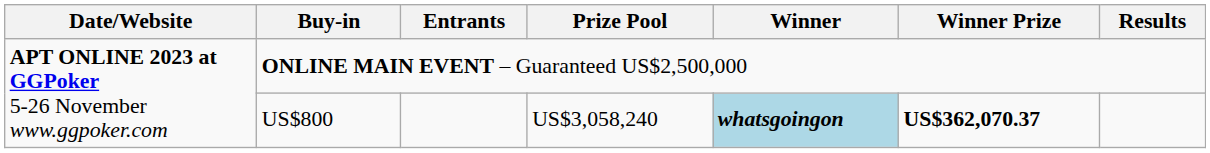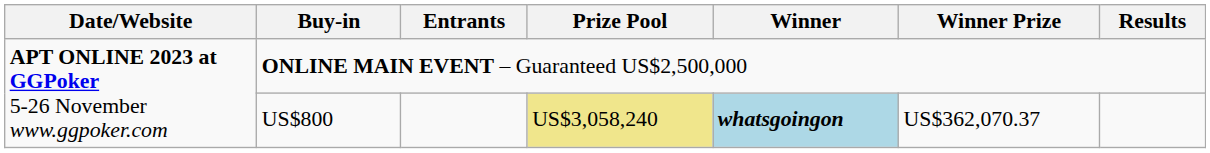(595, 119) no background -> (595, 119) khaki background
(972, 119) bold -> (972, 119) normal
